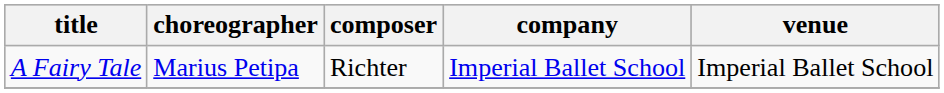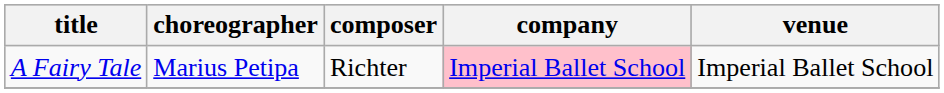(567, 66) no background -> (567, 66) pink background
